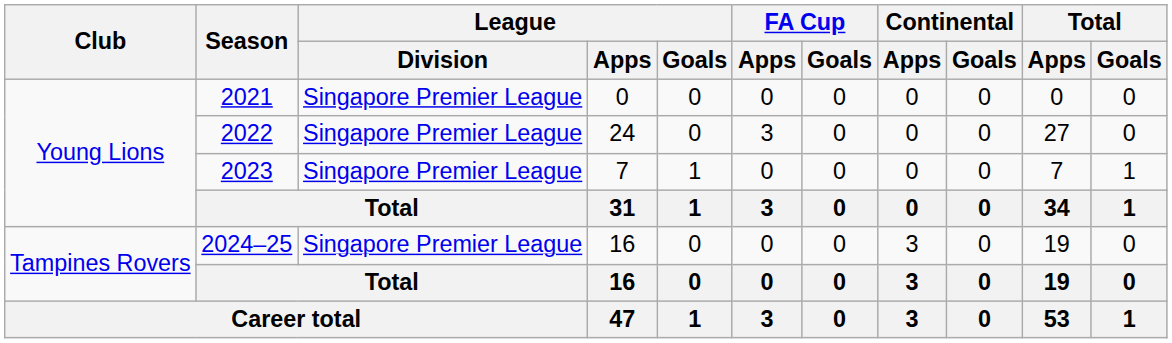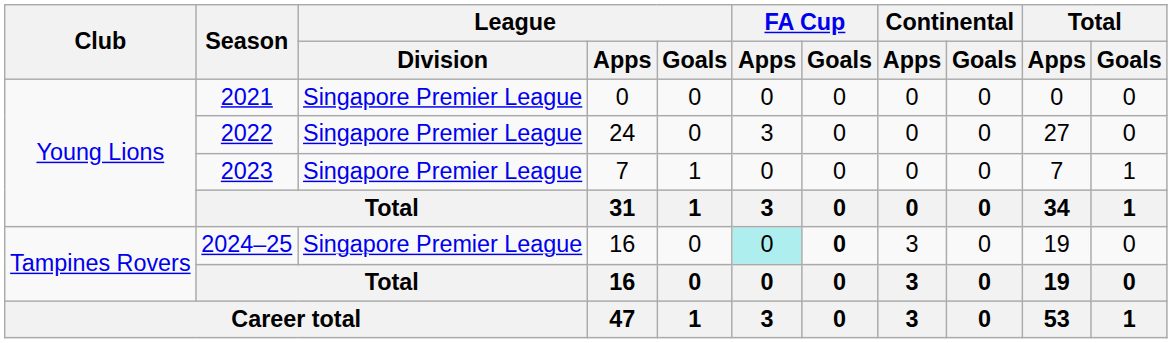(767, 245) no background -> (767, 245) paleturquoise background
(840, 245) normal -> (840, 245) bold
